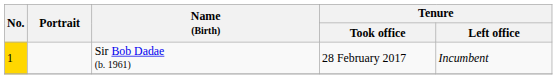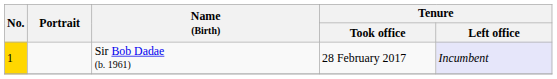(464, 58) no background -> (464, 58) lavender background
